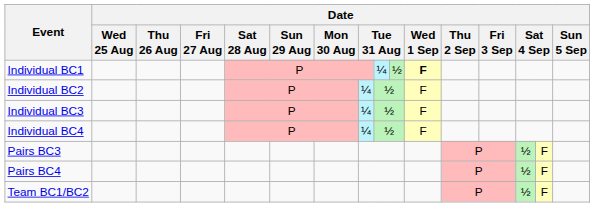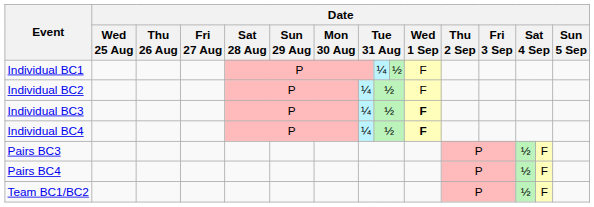(423, 70) bold -> (423, 70) normal
(423, 110) normal -> (423, 110) bold
(423, 131) normal -> (423, 131) bold
